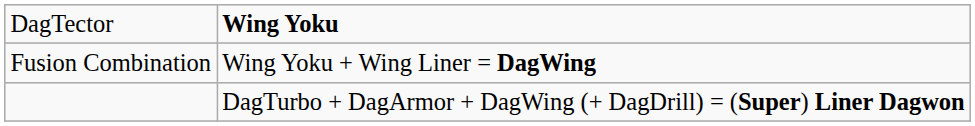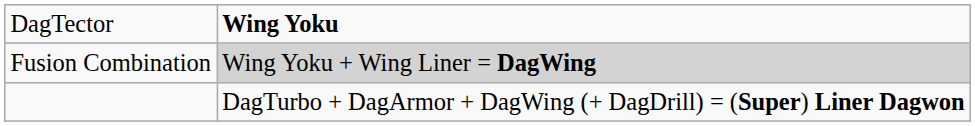(409, 62) no background -> (409, 62) lightgrey background
